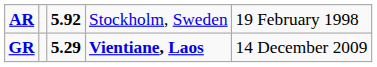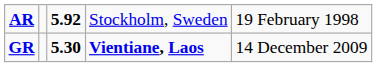(66, 47) 5.29 -> (66, 47) 5.30
